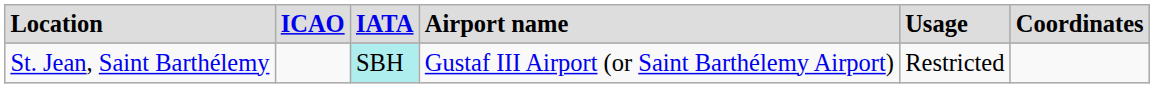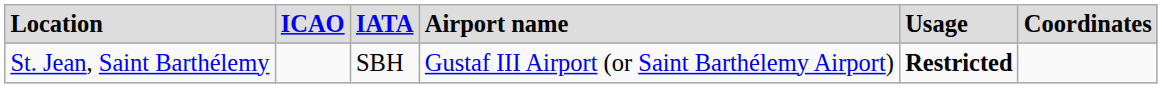(380, 62) paleturquoise background -> (380, 62) no background
(955, 62) normal -> (959, 62) bold
